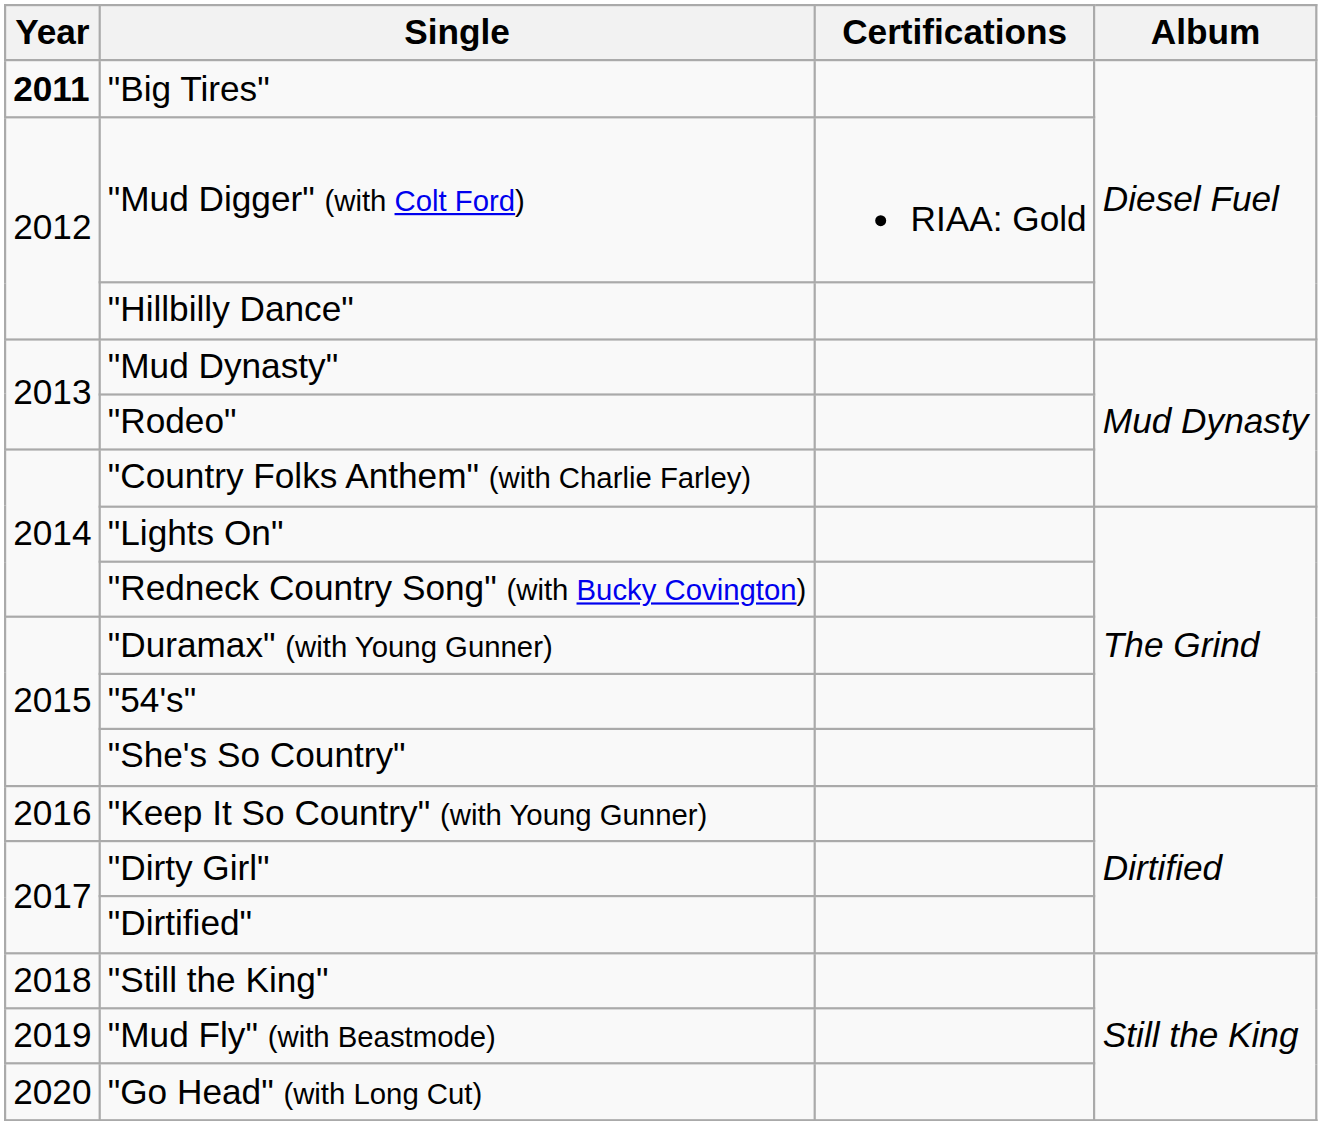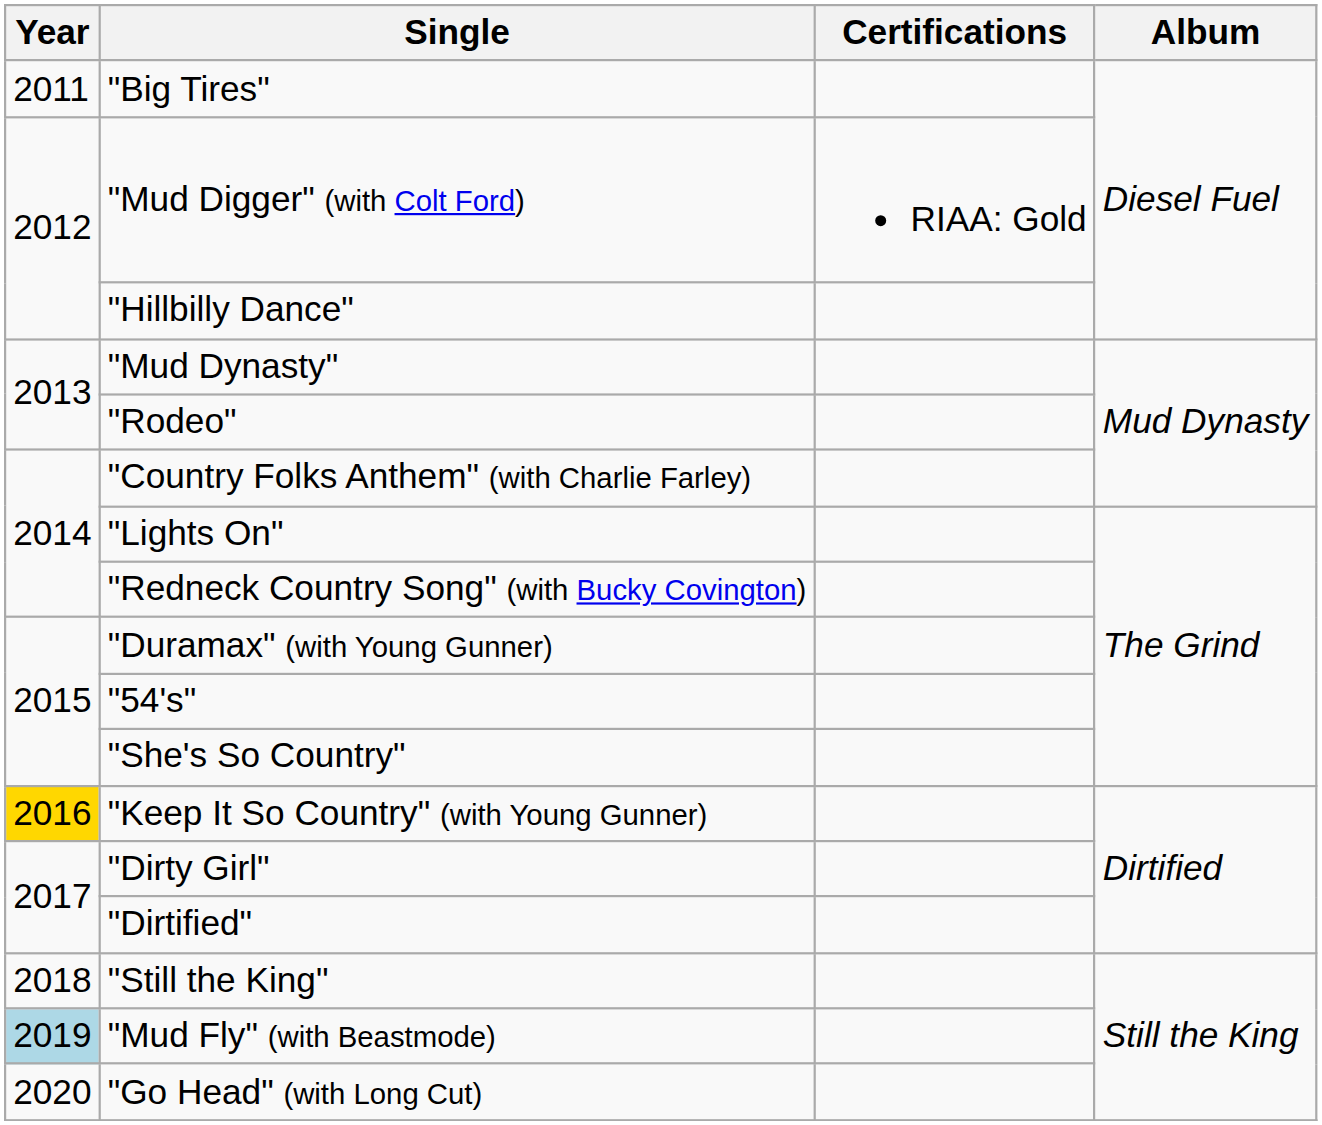(51, 88) bold -> (51, 88) normal
(52, 812) no background -> (52, 812) gold background
(52, 1035) no background -> (52, 1035) lightblue background
